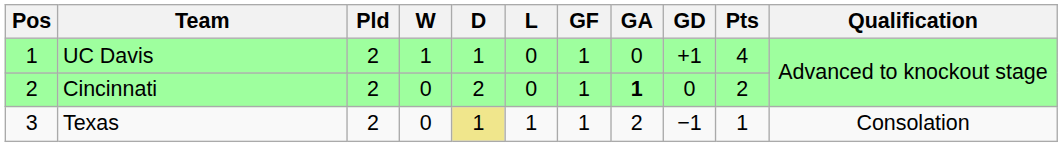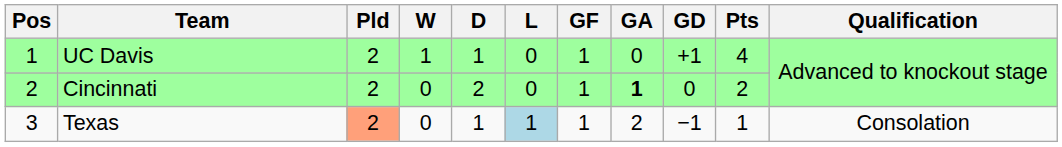(373, 123) no background -> (373, 123) lightsalmon background
(479, 123) khaki background -> (479, 123) no background
(531, 123) no background -> (531, 123) lightblue background
